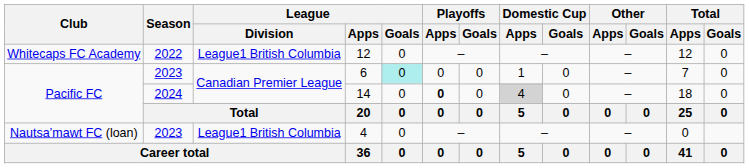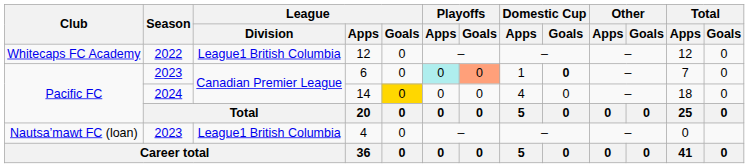(402, 73) paleturquoise background -> (402, 73) no background
(441, 73) no background -> (441, 73) paleturquoise background
(479, 73) no background -> (479, 73) lightsalmon background
(566, 73) normal -> (566, 73) bold
(402, 93) no background -> (402, 93) gold background
(441, 93) bold -> (441, 93) normal
(521, 93) lightgrey background -> (521, 93) no background
